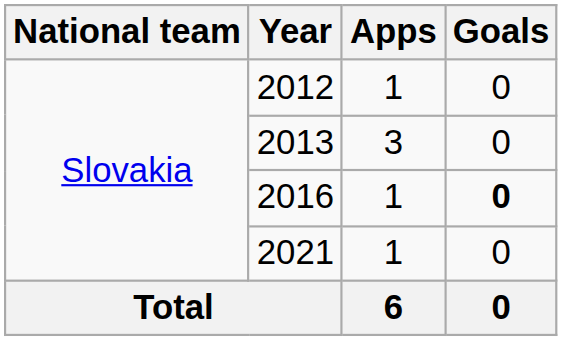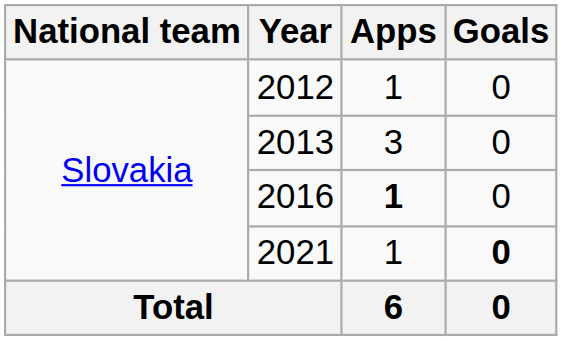(393, 197) normal -> (393, 197) bold
(501, 197) bold -> (501, 197) normal
(501, 252) normal -> (501, 252) bold
